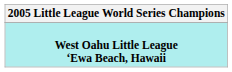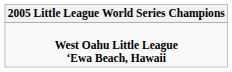(116, 51) paleturquoise background -> (116, 51) no background
